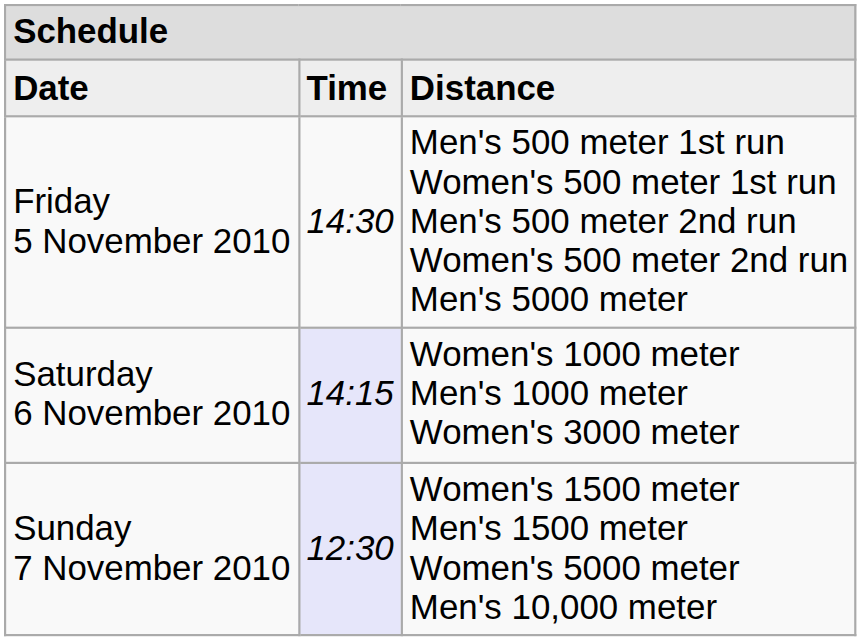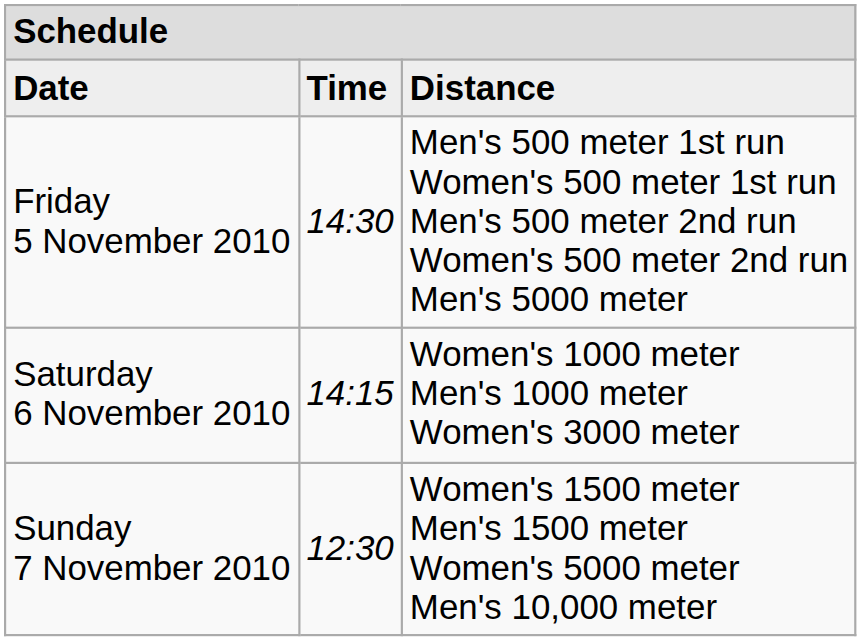(350, 394) lavender background -> (350, 394) no background
(350, 547) lavender background -> (350, 547) no background
